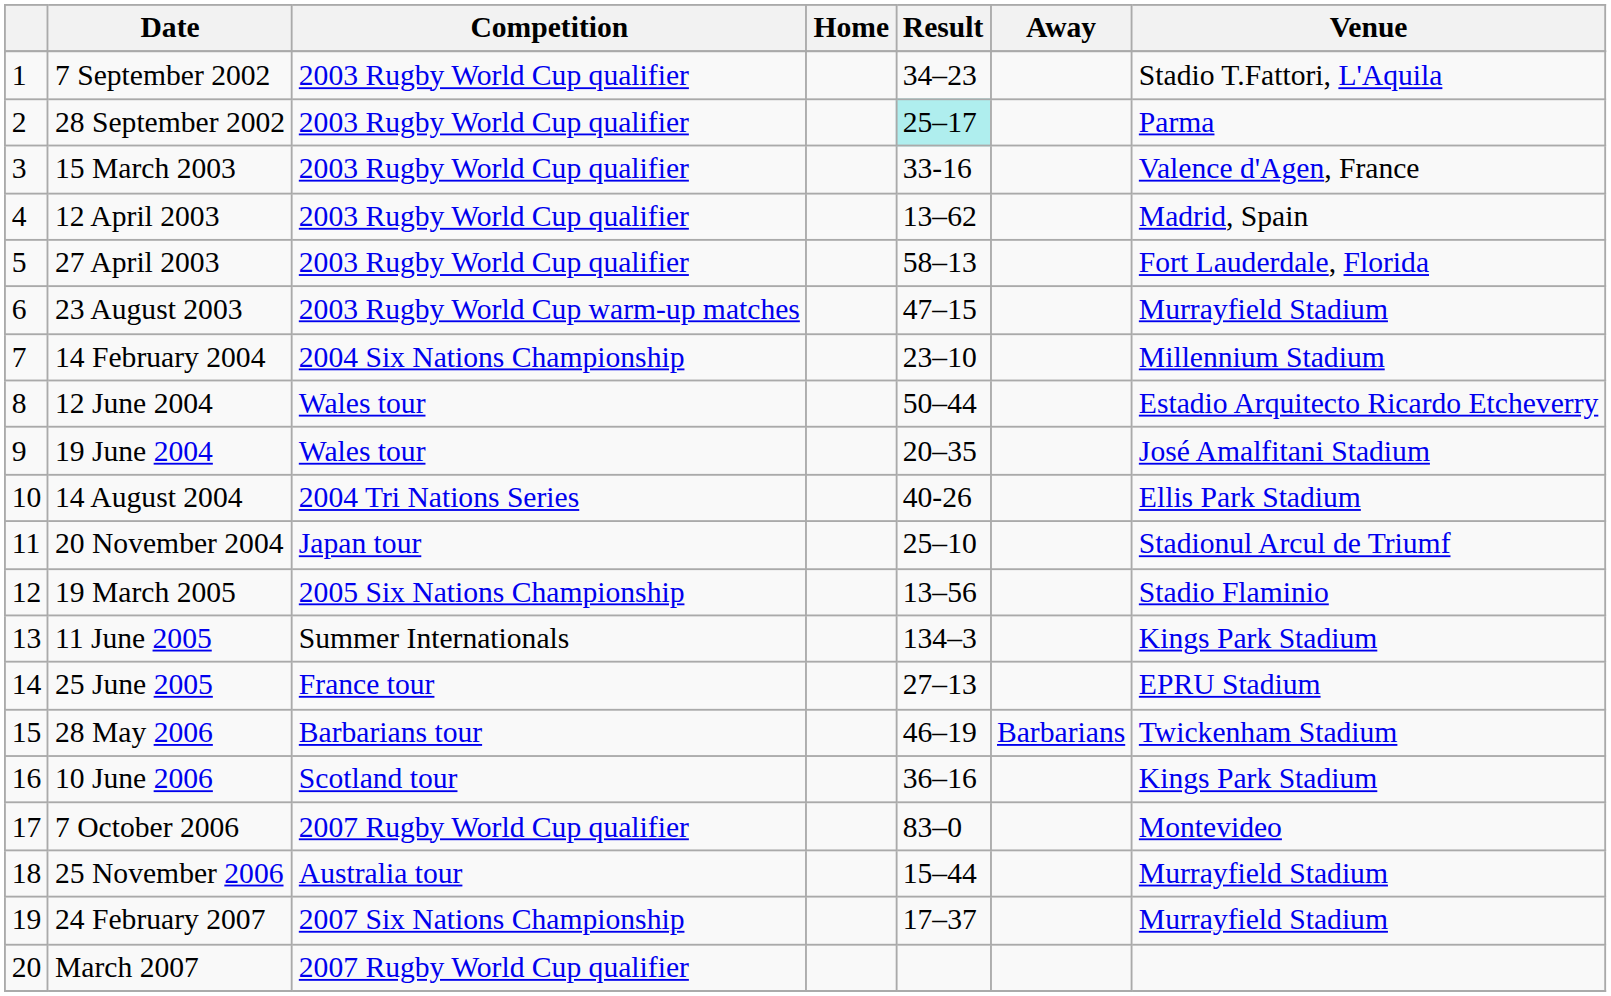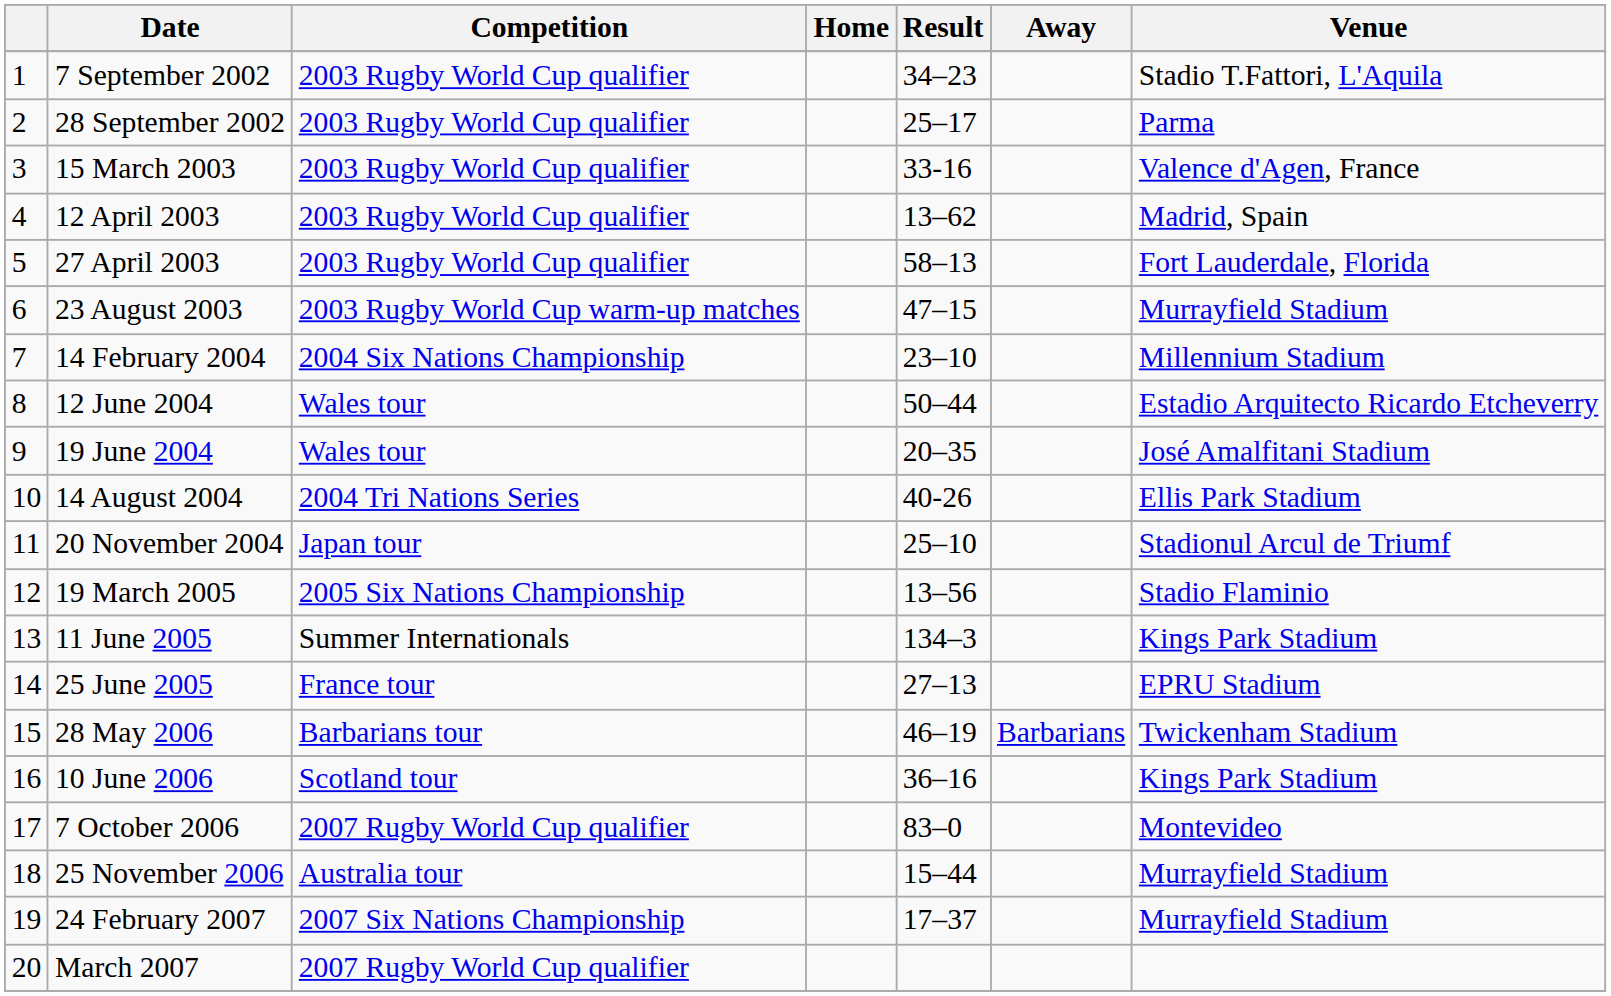(940, 121) paleturquoise background -> (940, 121) no background
